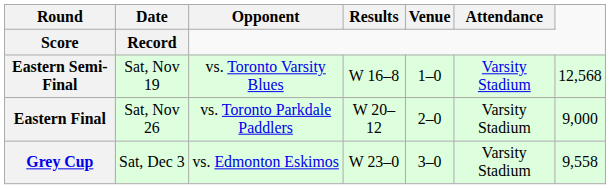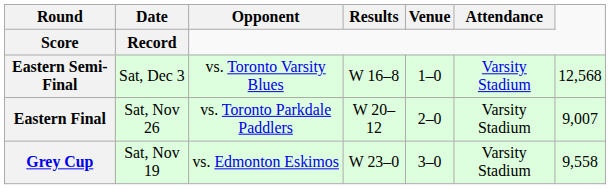(152, 76) Sat, Nov 19 -> (152, 76) Sat, Dec 3
(580, 119) 9,000 -> (580, 119) 9,007
(152, 162) Sat, Dec 3 -> (152, 162) Sat, Nov 19
